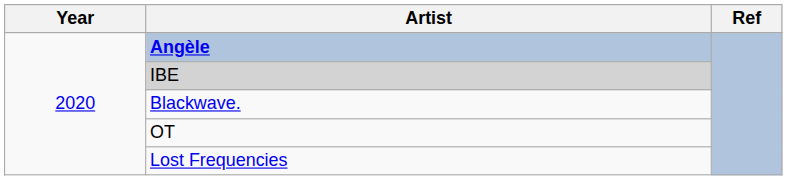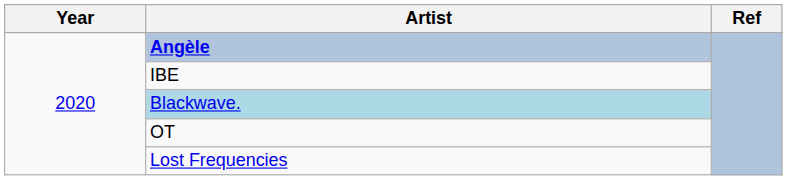(164, 75) lightgrey background -> (164, 75) no background
(195, 103) no background -> (195, 103) lightblue background
